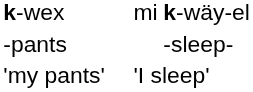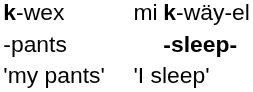(198, 44) normal -> (200, 44) bold
